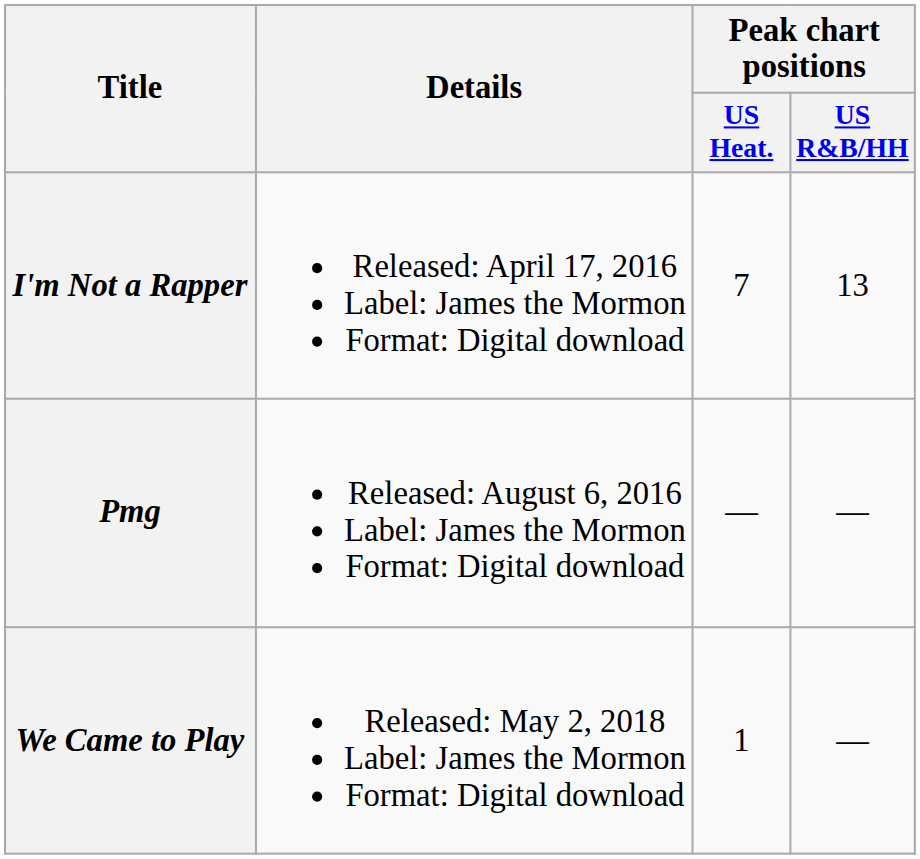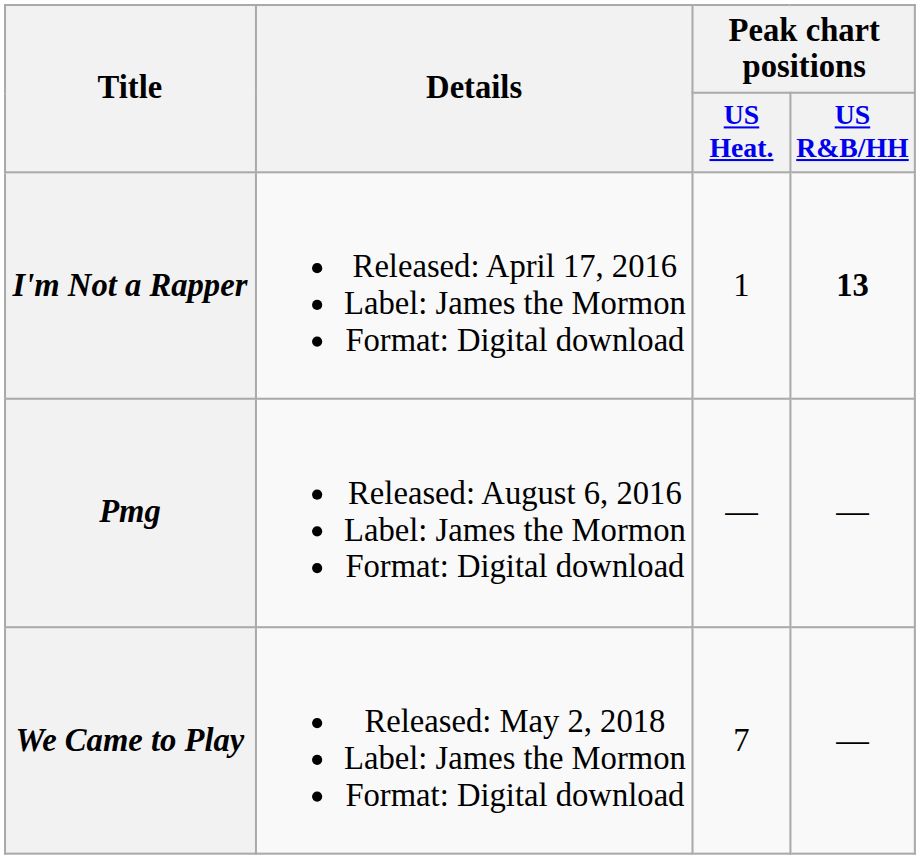(741, 284) 7 -> (741, 284) 1
(852, 284) normal -> (852, 284) bold
(741, 739) 1 -> (741, 739) 7
